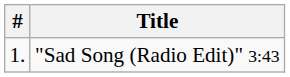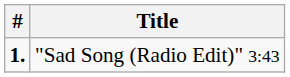(17, 54) normal -> (17, 54) bold
